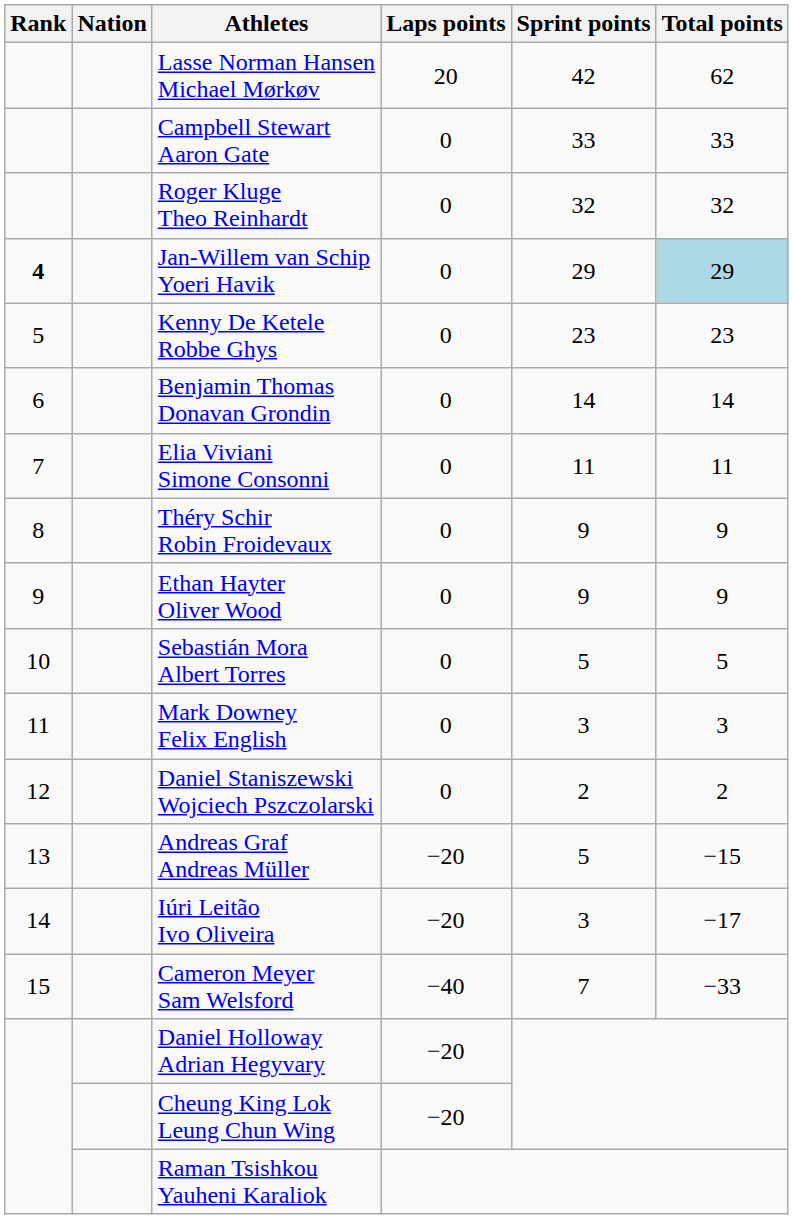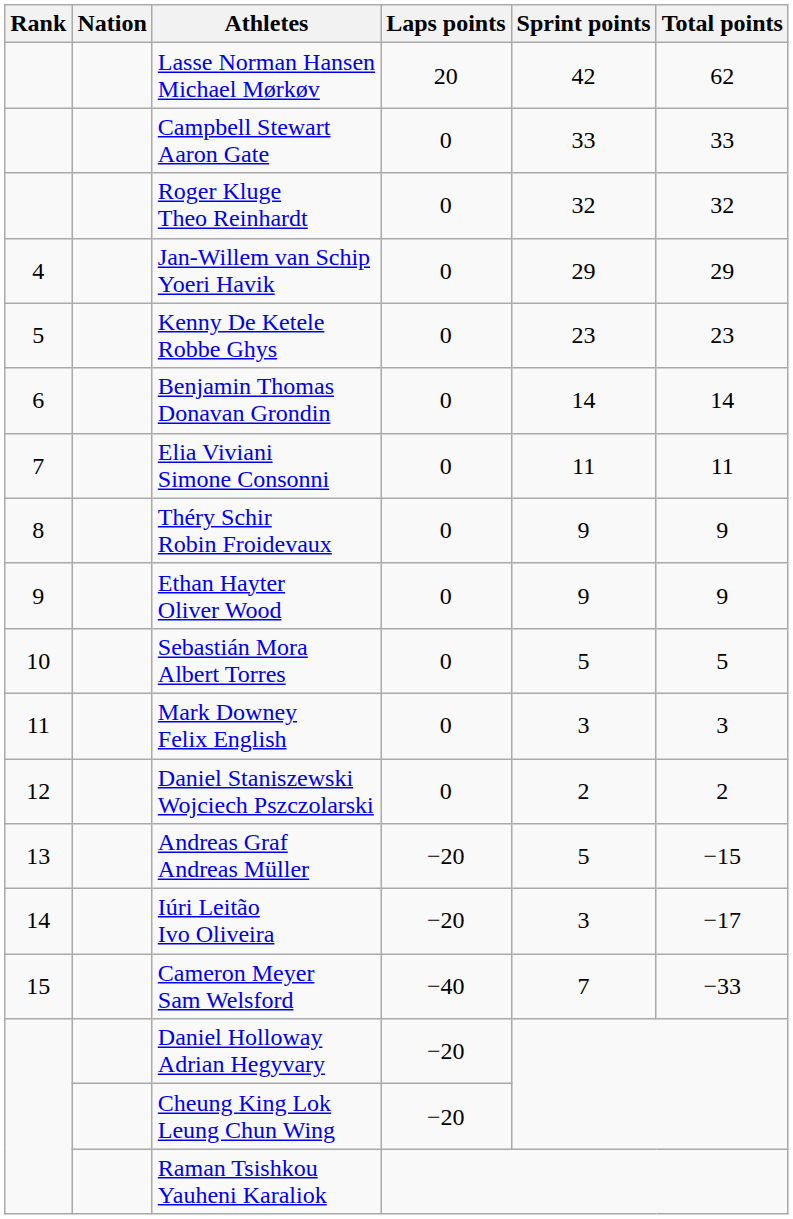(38, 270) bold -> (38, 270) normal
(722, 270) lightblue background -> (722, 270) no background
